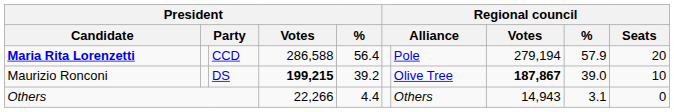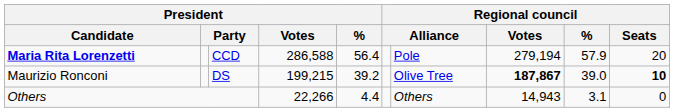(310, 76) bold -> (310, 76) normal
(659, 76) normal -> (659, 76) bold
